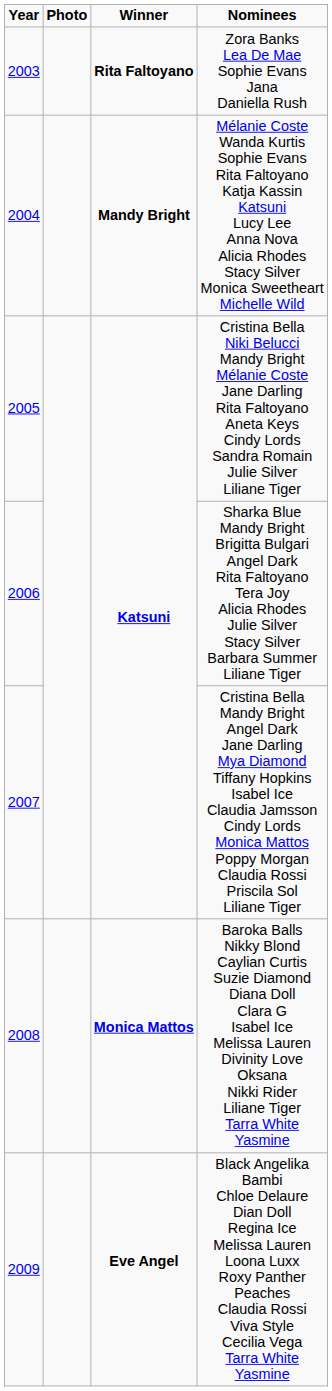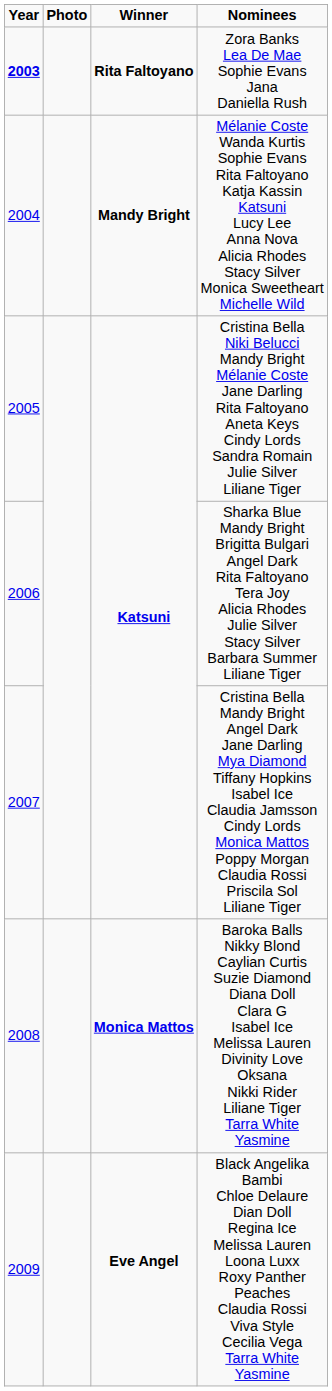(24, 71) normal -> (24, 71) bold
